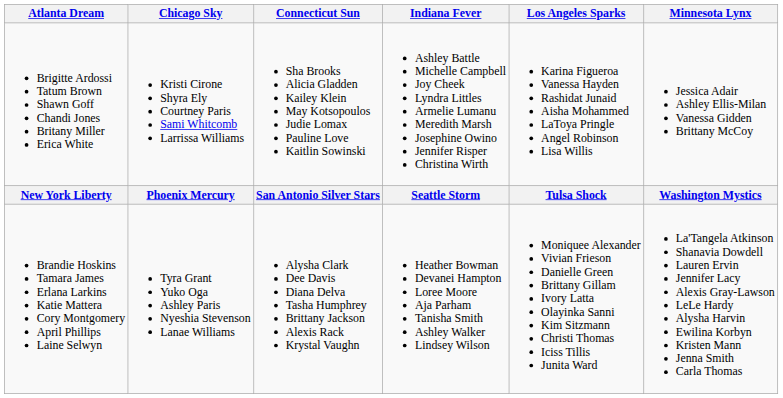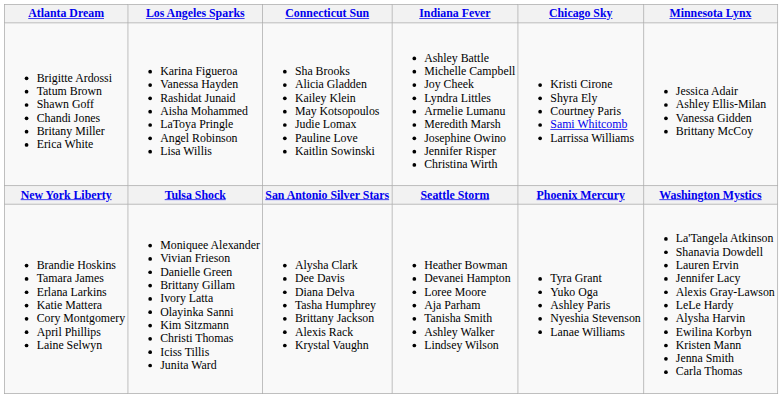columns swapped: (191, 13) <-> (576, 13)
